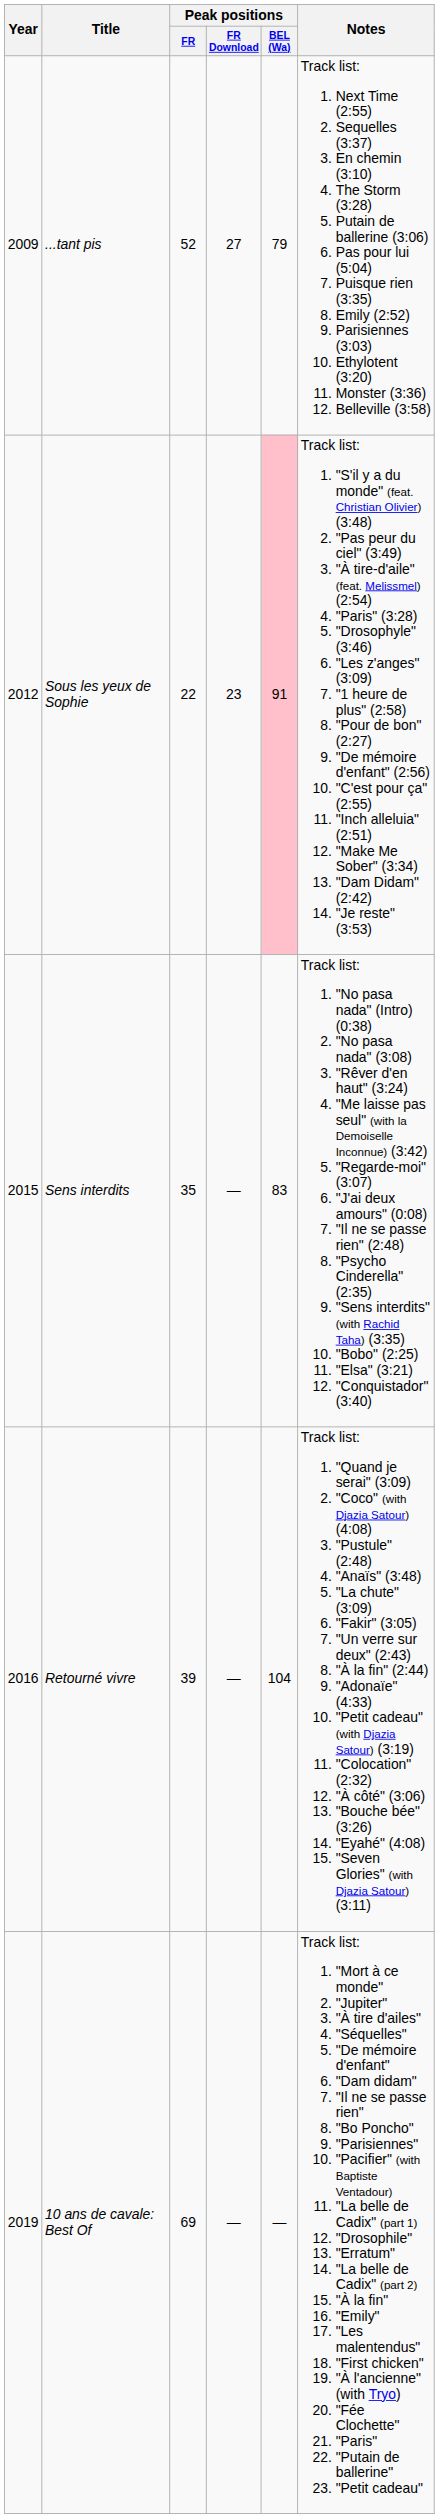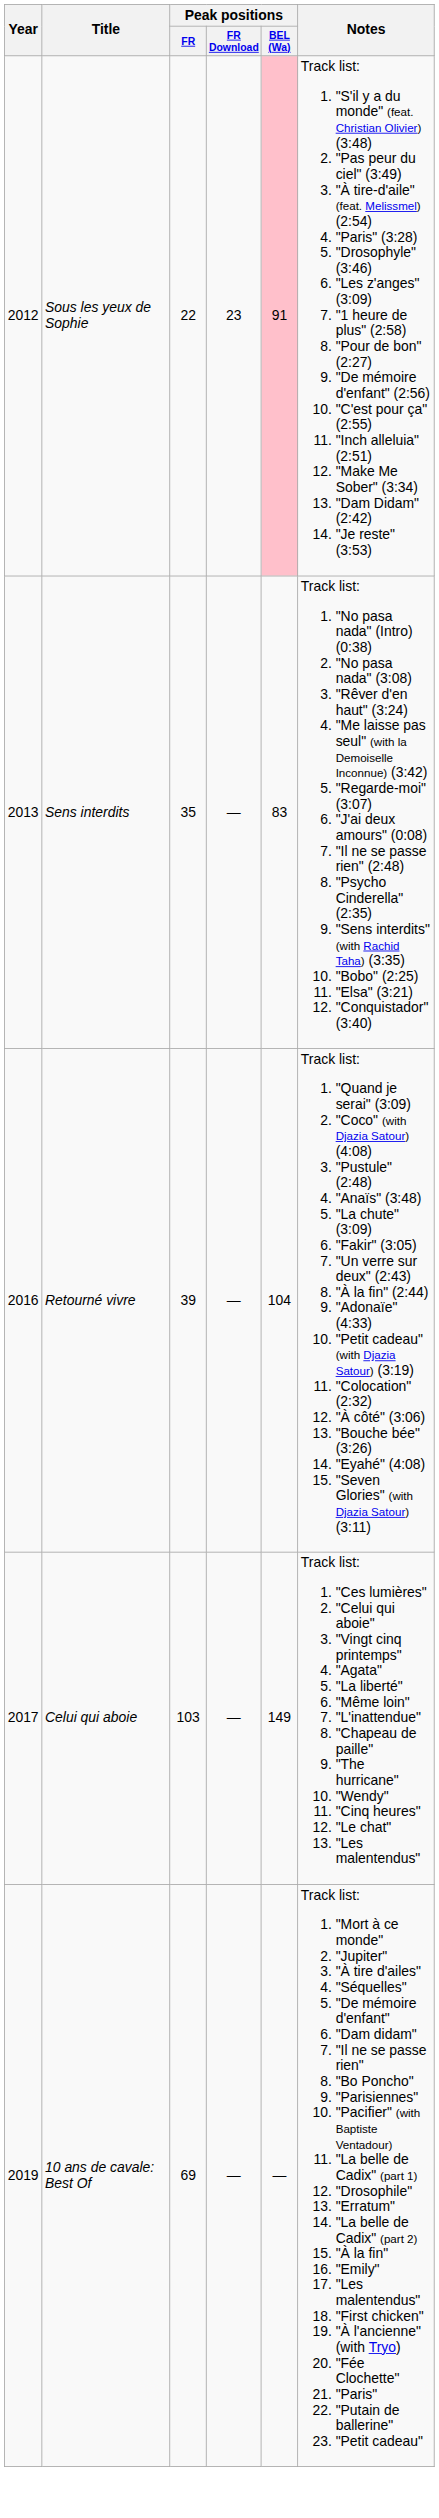- row: (73, 245)
(23, 1190) 2015 -> (23, 812) 2013
+ row: (91, 1718)
